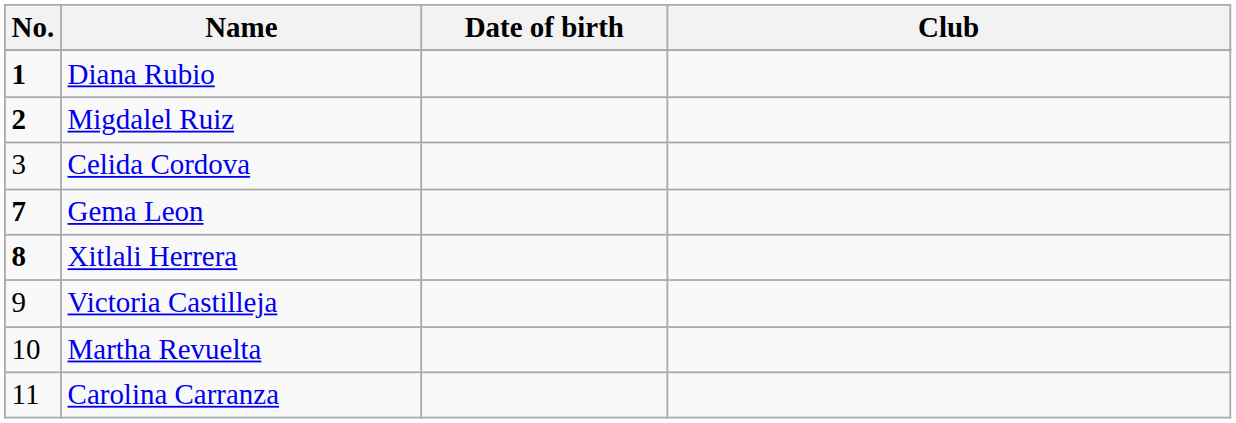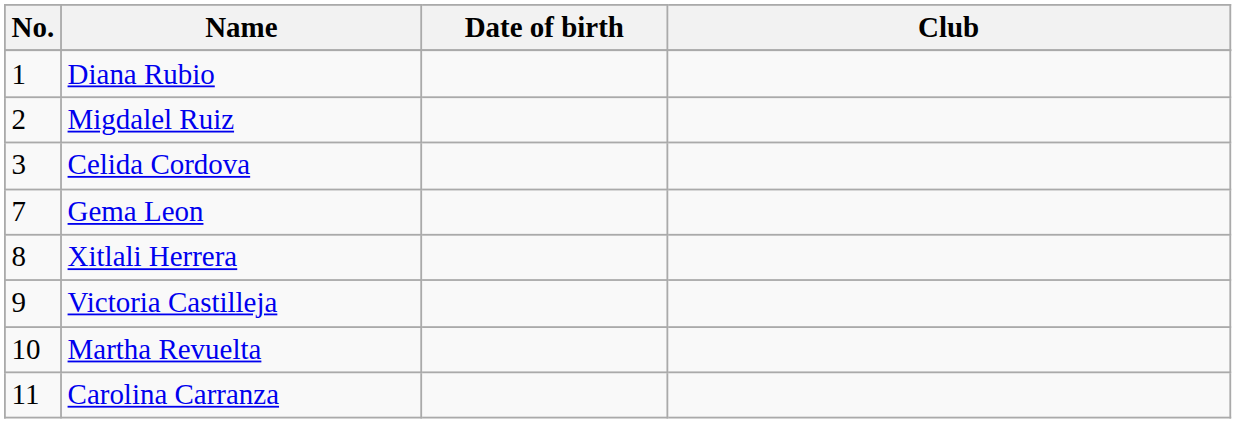(19, 73) bold -> (19, 73) normal
(19, 119) bold -> (19, 119) normal
(19, 211) bold -> (19, 211) normal
(19, 257) bold -> (19, 257) normal
